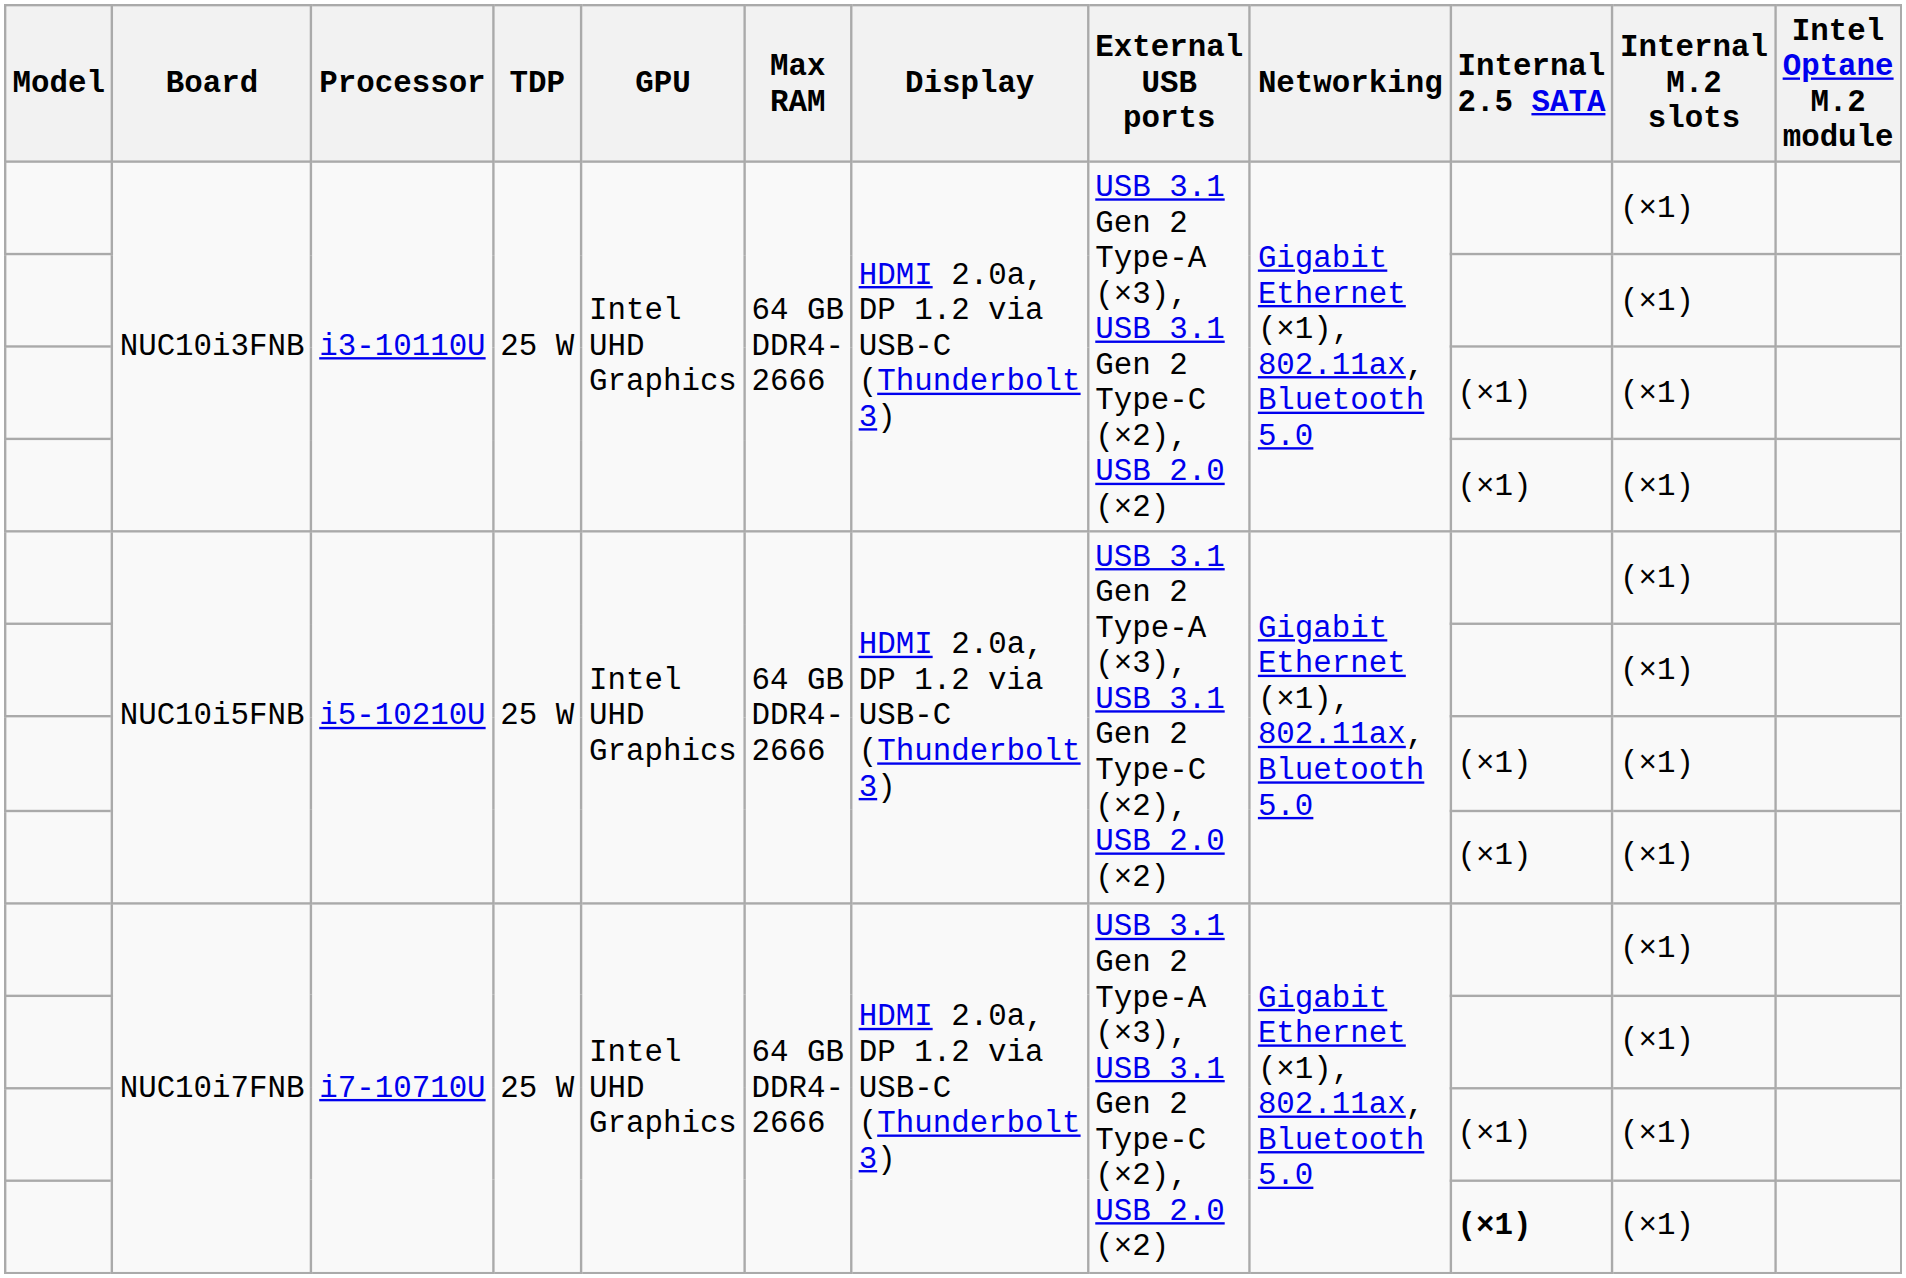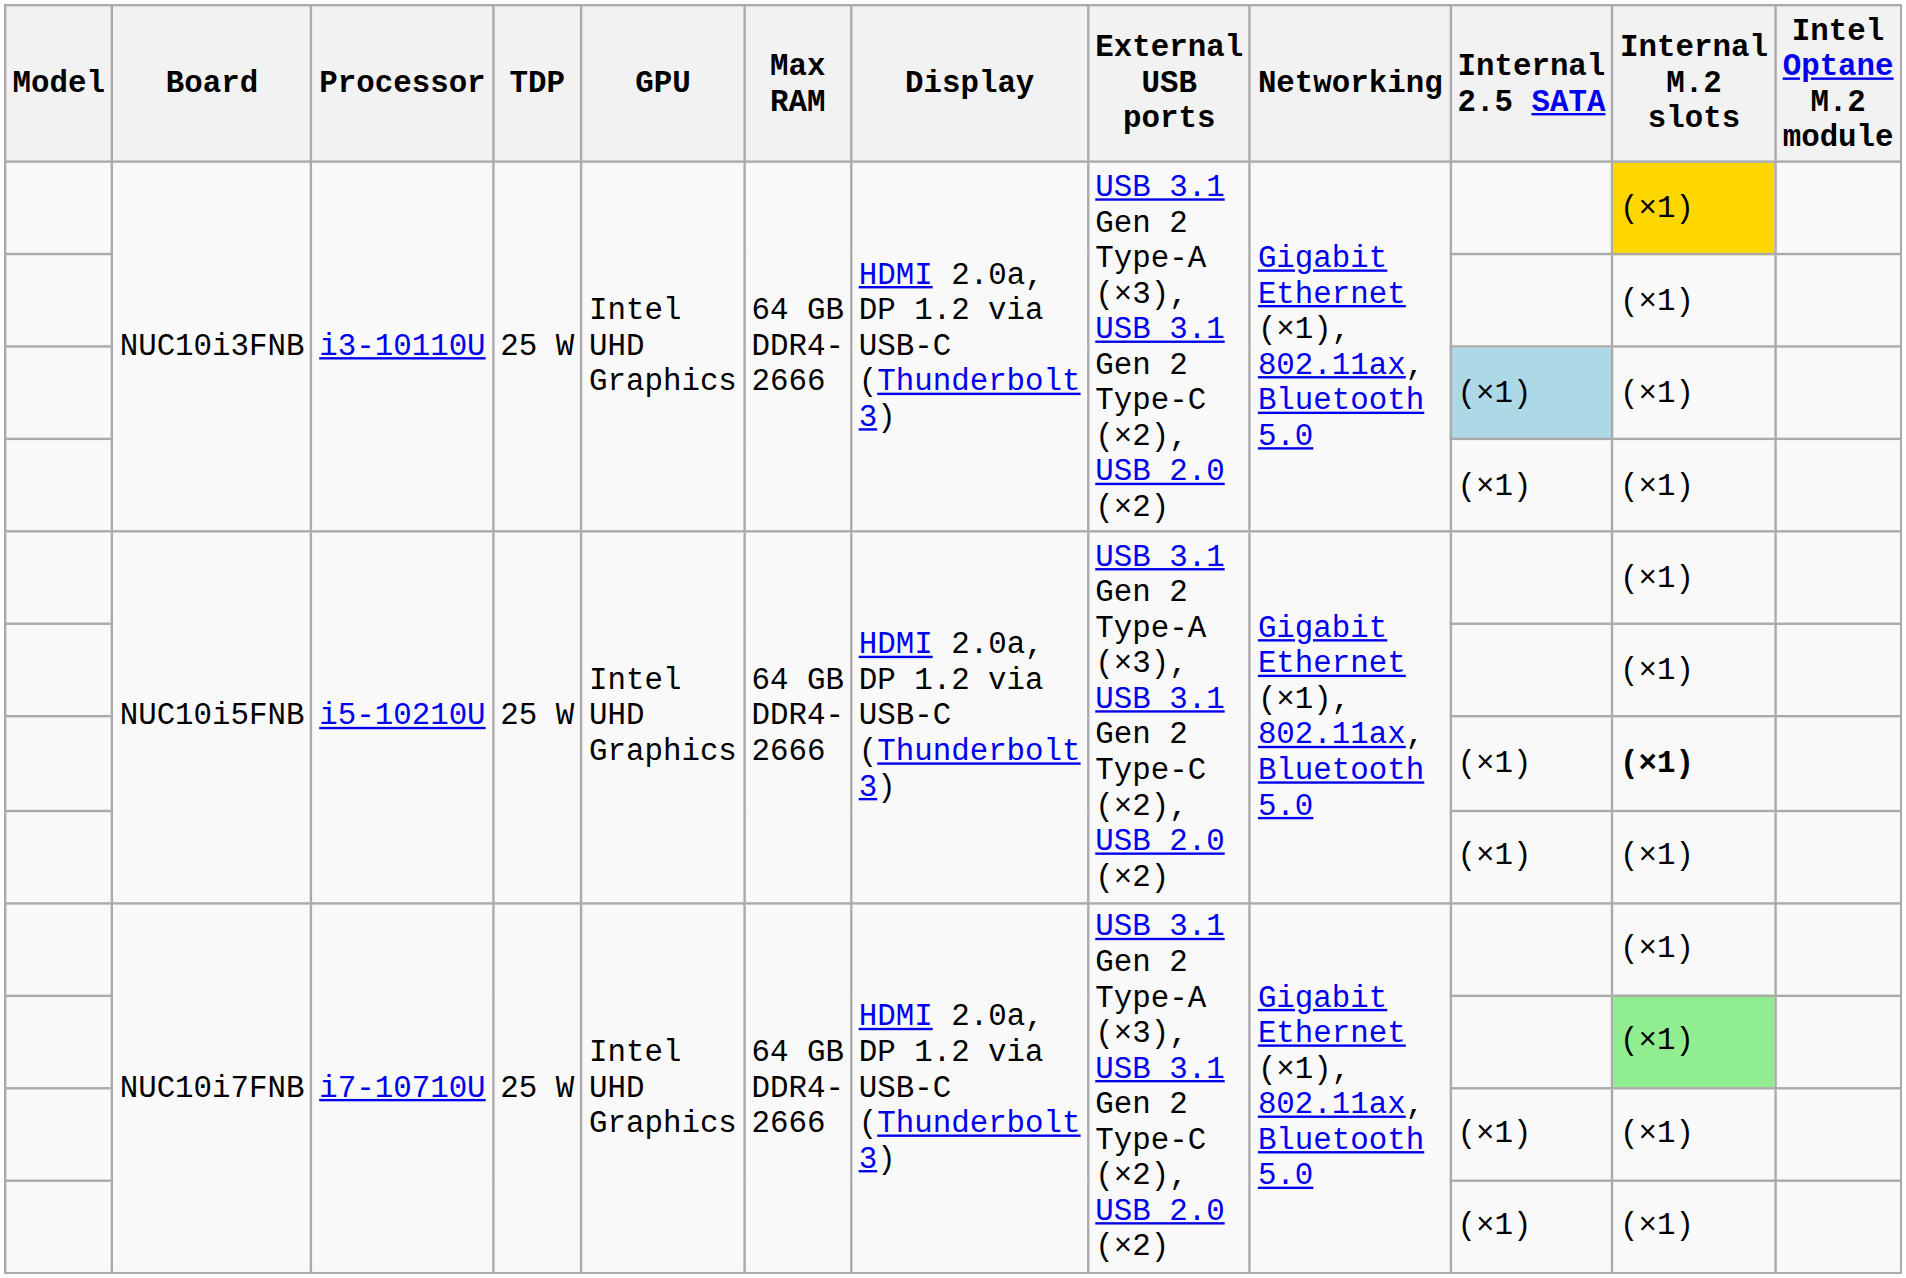(1657, 208) no background -> (1657, 208) gold background
(1494, 393) no background -> (1494, 393) lightblue background
(1657, 764) normal -> (1657, 764) bold
(1657, 1041) no background -> (1657, 1041) lightgreen background
(1494, 1226) bold -> (1494, 1226) normal
